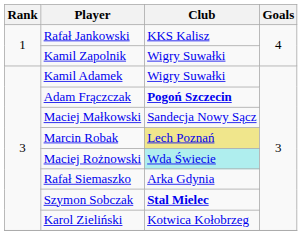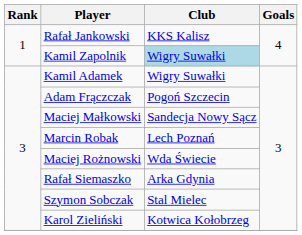(186, 55) no background -> (186, 55) lightblue background
(189, 96) bold -> (188, 96) normal
(181, 138) khaki background -> (181, 138) no background
(182, 158) paleturquoise background -> (182, 158) no background
(178, 199) bold -> (177, 199) normal
